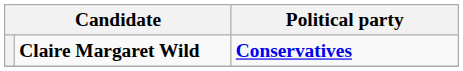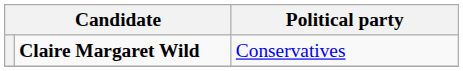(294, 50) bold -> (291, 50) normal
